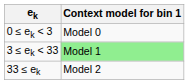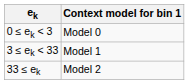(82, 51) lightgreen background -> (82, 51) no background
